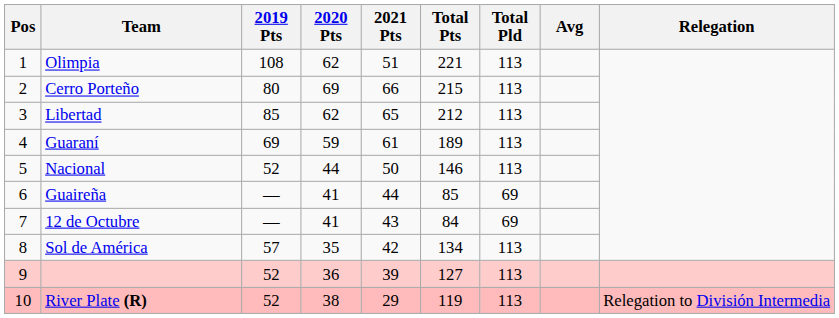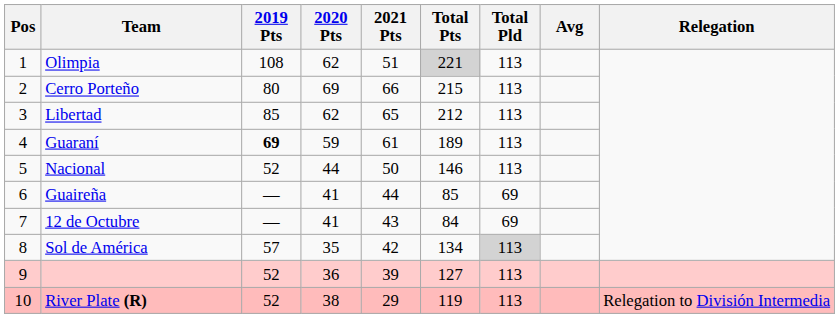(450, 62) no background -> (450, 62) lightgrey background
(271, 141) normal -> (271, 141) bold
(510, 247) no background -> (510, 247) lightgrey background
